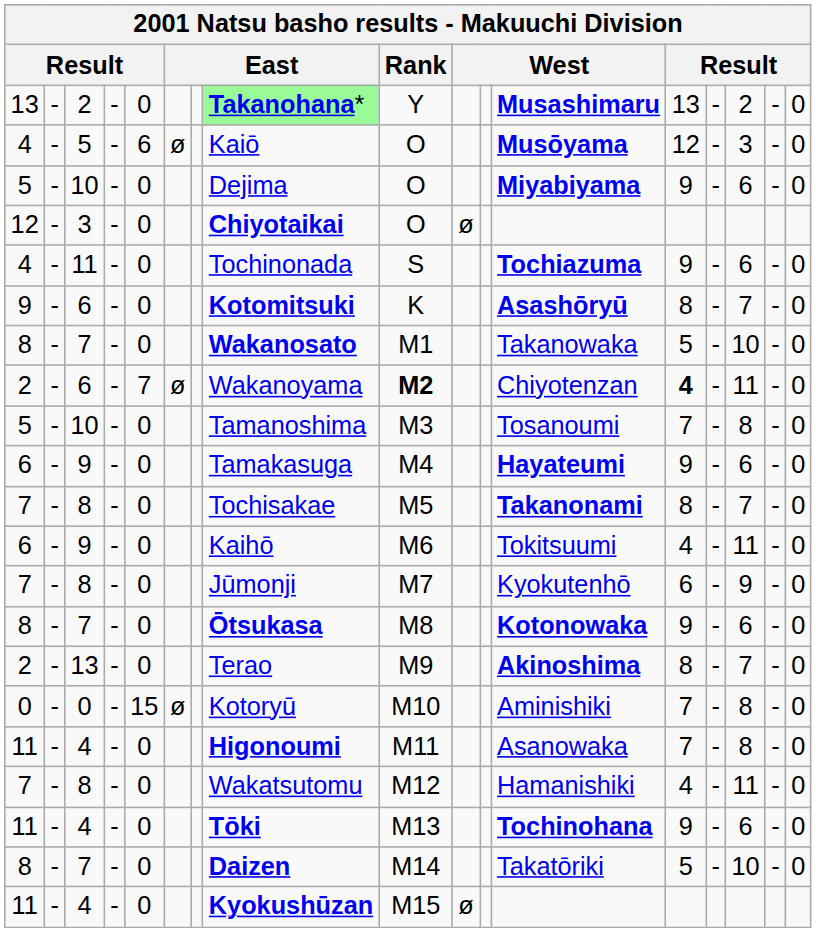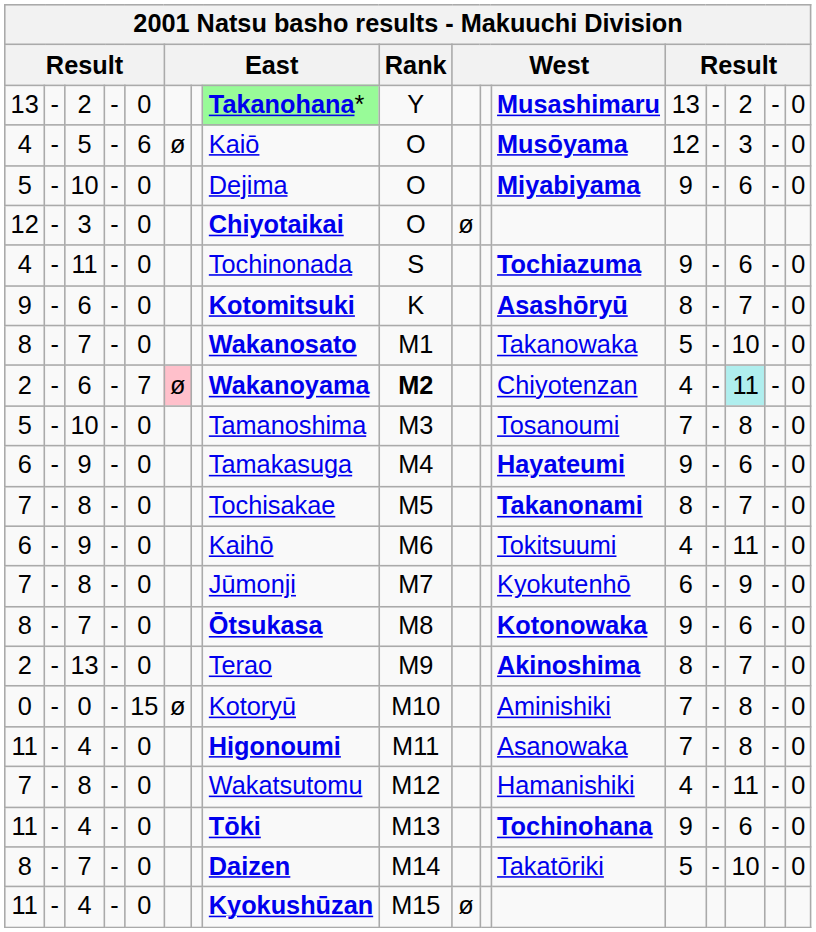(178, 385) no background -> (178, 385) pink background
(286, 385) normal -> (289, 385) bold
(686, 385) bold -> (686, 385) normal
(746, 385) no background -> (746, 385) paleturquoise background
